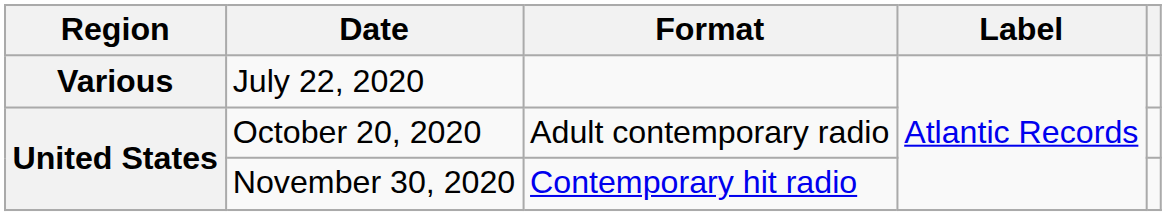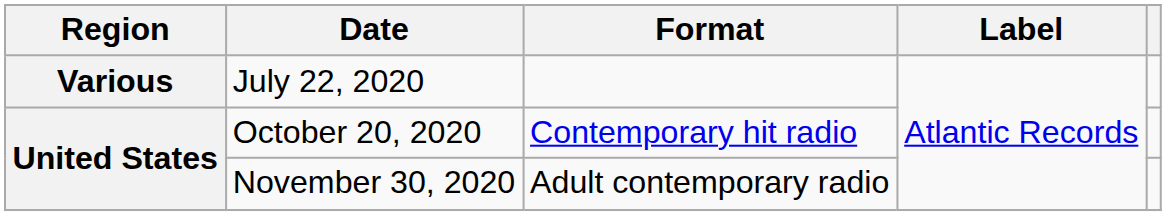(710, 132) Adult contemporary radio -> (694, 132) Contemporary hit radio
(694, 183) Contemporary hit radio -> (710, 183) Adult contemporary radio
